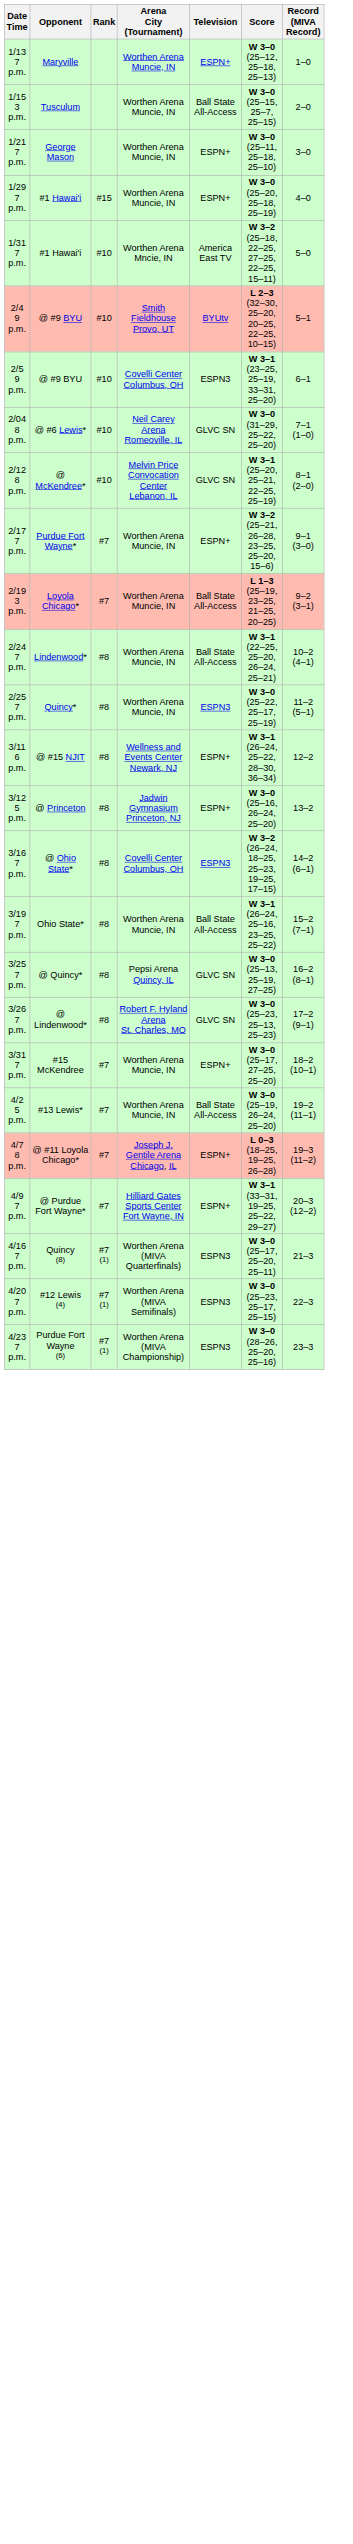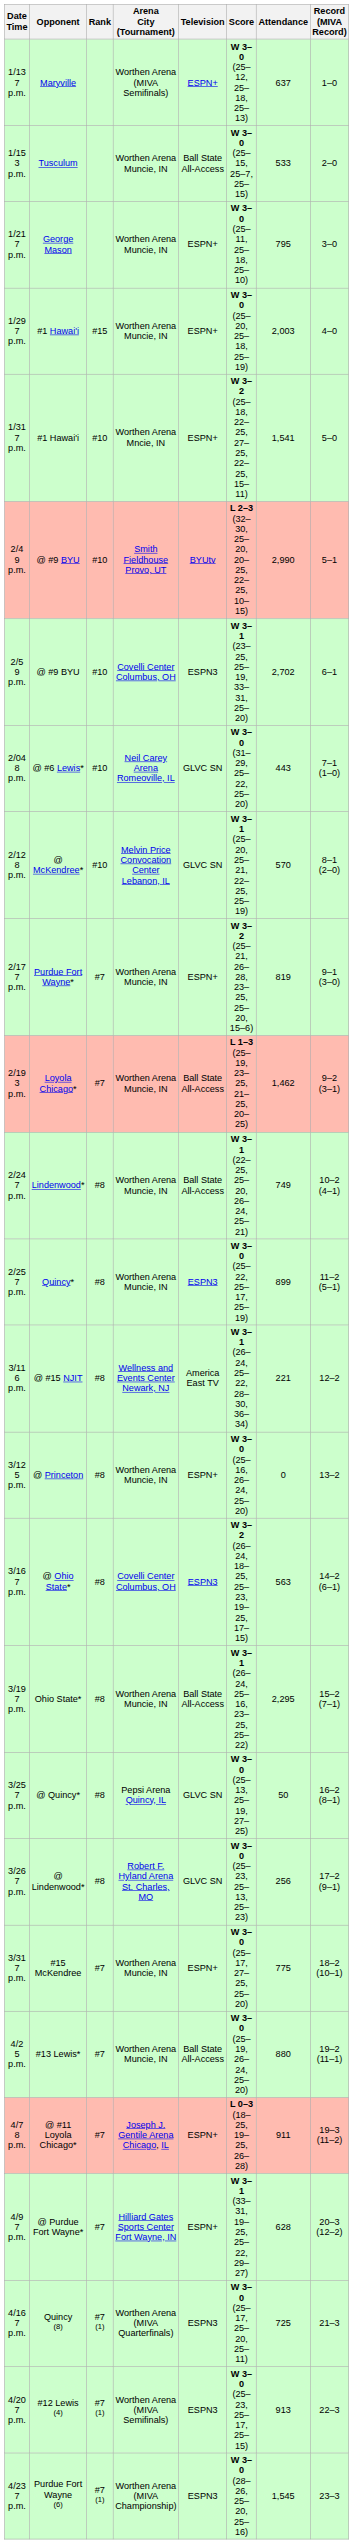+ column: (283, 21)
(153, 62) Worthen Arena Muncie, IN -> (146, 82) Worthen Arena (MIVA Semifinals)
(215, 253) America East TV -> (203, 438) ESPN+
(215, 758) ESPN+ -> (203, 1378) America East TV
(153, 808) Jadwin Gymnasium Princeton, NJ -> (146, 1475) Worthen Arena Muncie, IN
